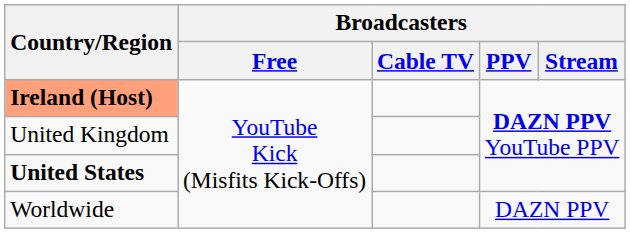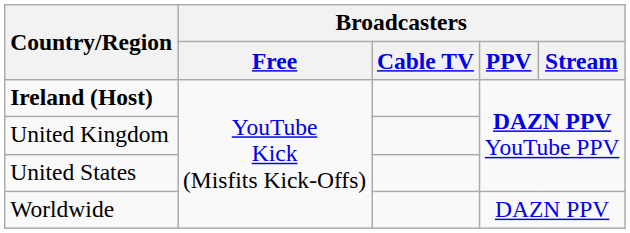(81, 97) lightsalmon background -> (81, 97) no background
(77, 172) bold -> (73, 172) normal
